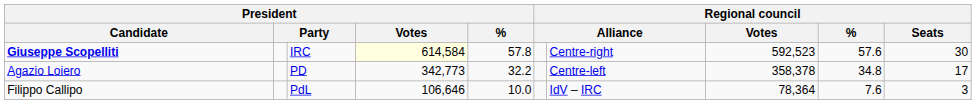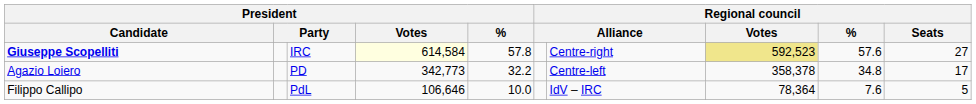(793, 52) no background -> (793, 52) khaki background
(961, 52) 30 -> (961, 52) 27
(965, 90) 3 -> (965, 90) 5
